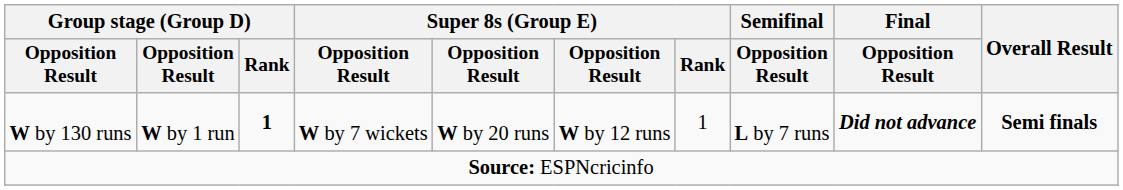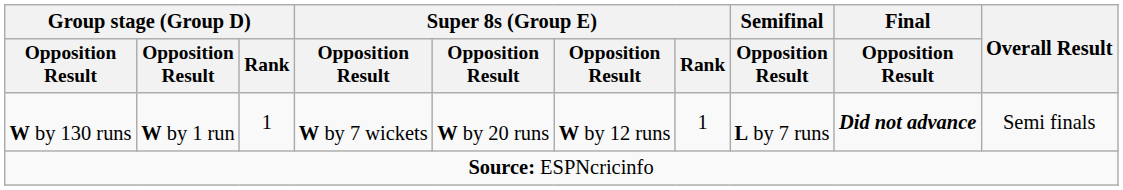(267, 122) bold -> (267, 122) normal
(1049, 122) bold -> (1049, 122) normal
